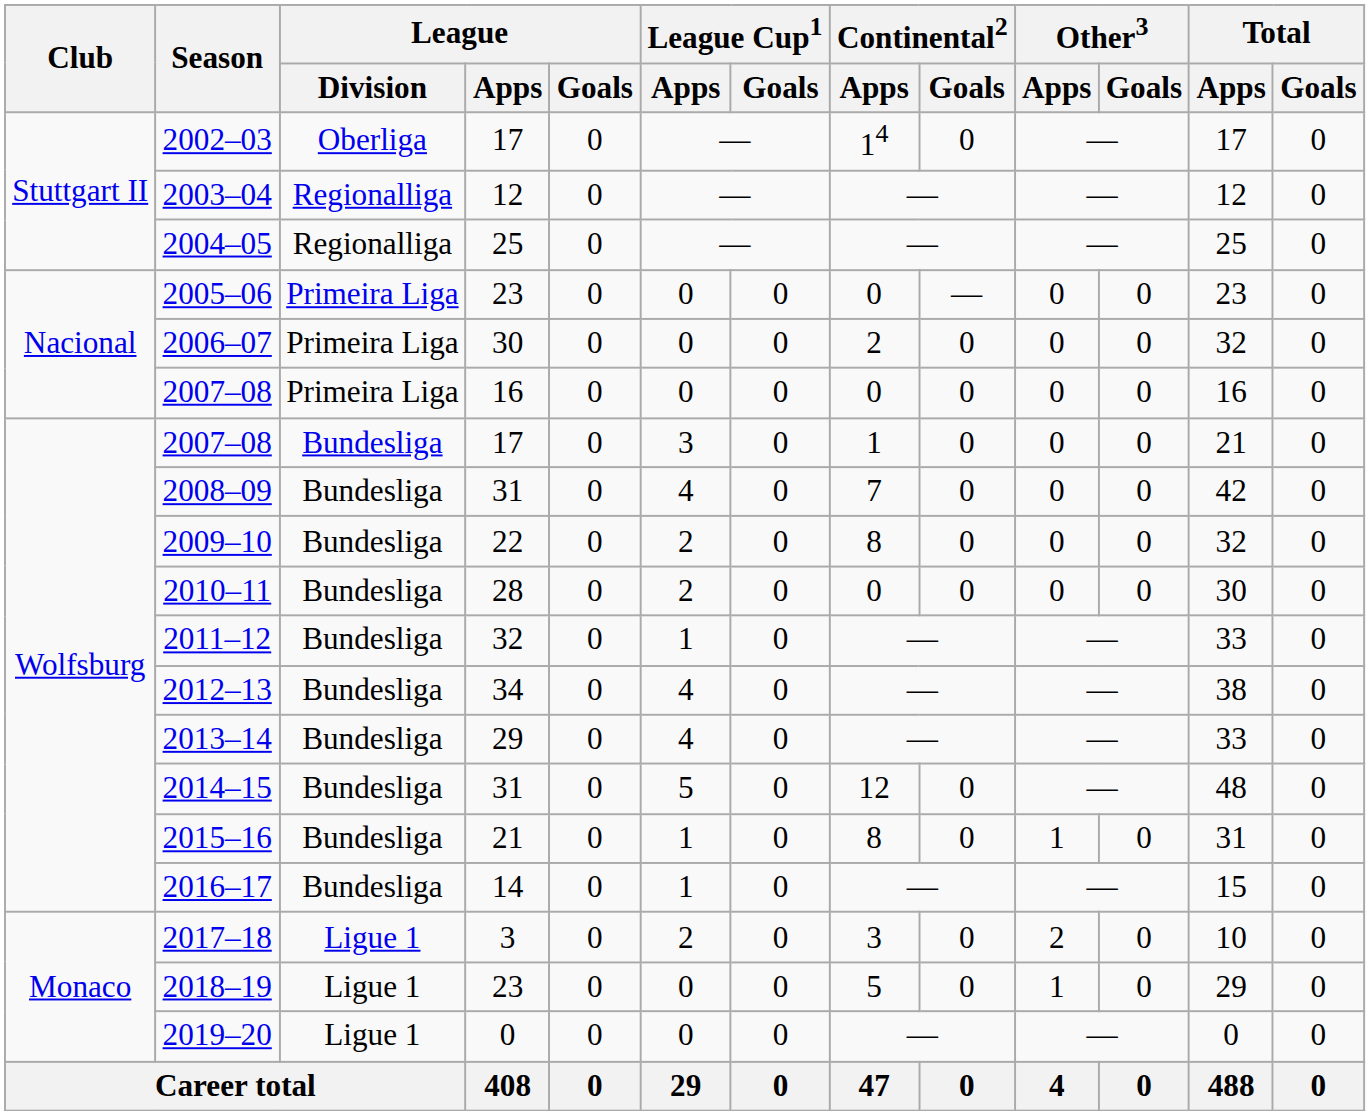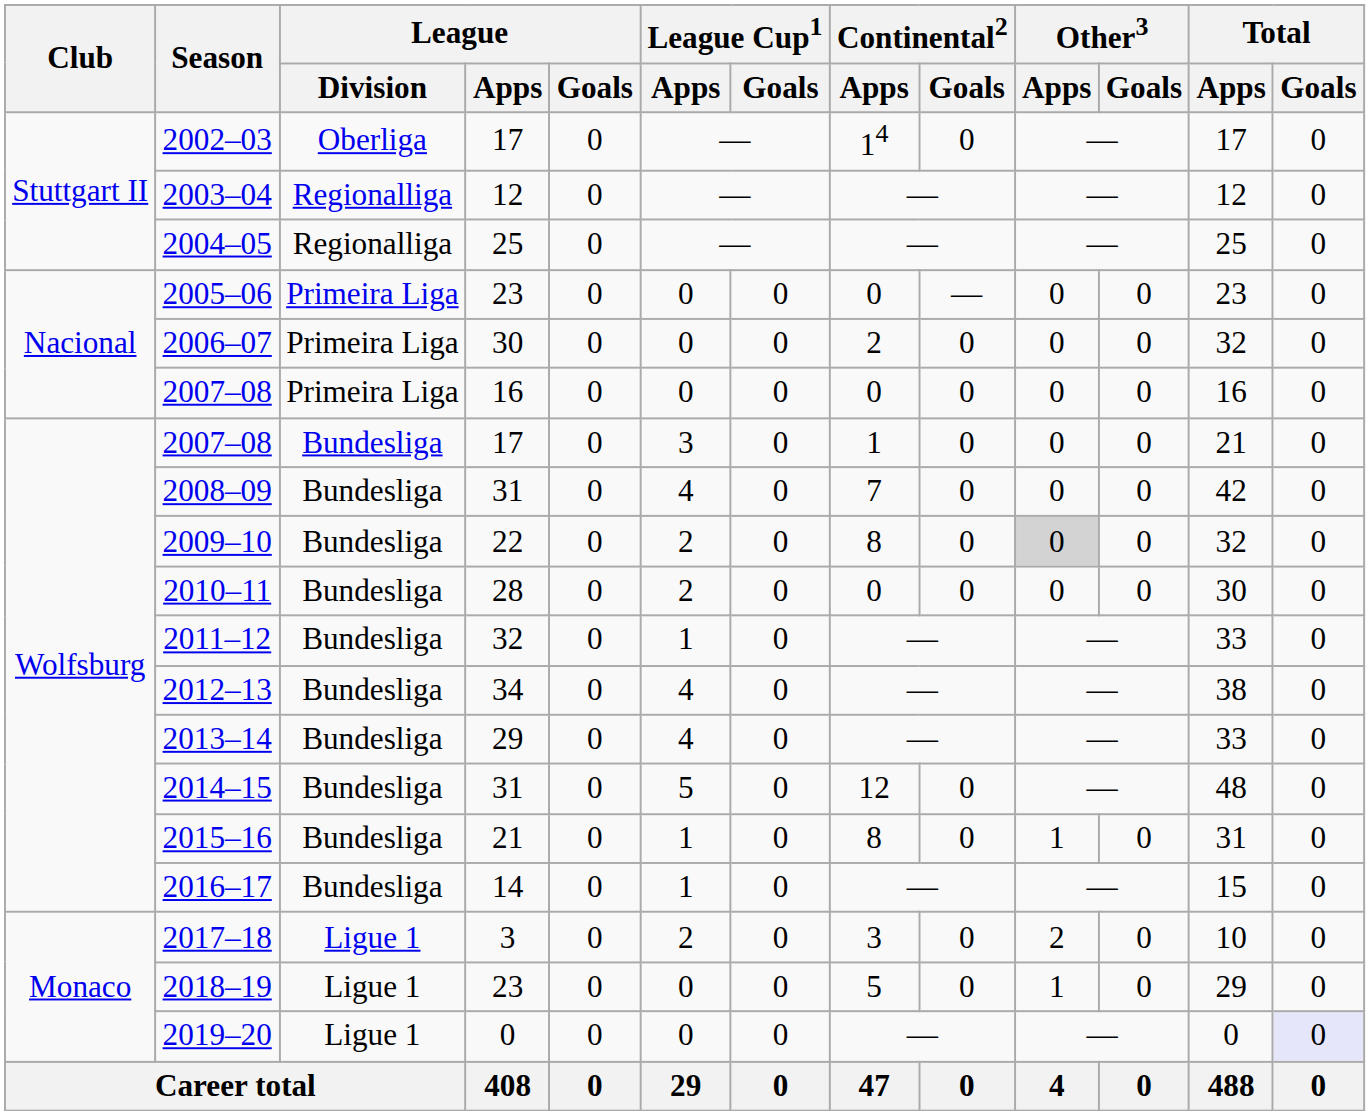(1057, 540) no background -> (1057, 540) lightgrey background
(1318, 1035) no background -> (1318, 1035) lavender background
